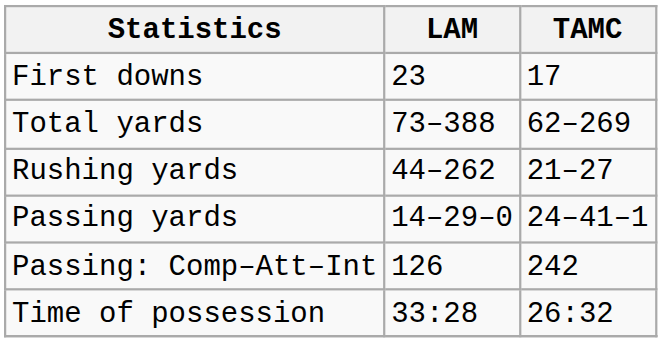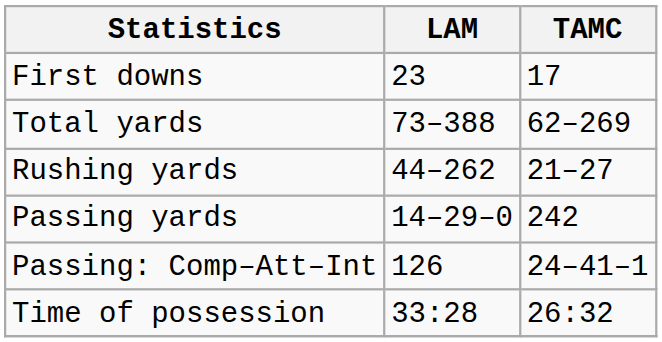(588, 219) 24–41–1 -> (553, 219) 242
(553, 266) 242 -> (588, 266) 24–41–1
